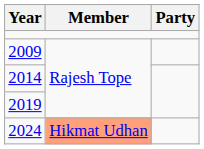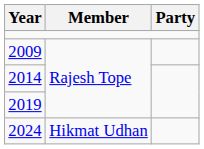(99, 130) lightsalmon background -> (99, 130) no background
